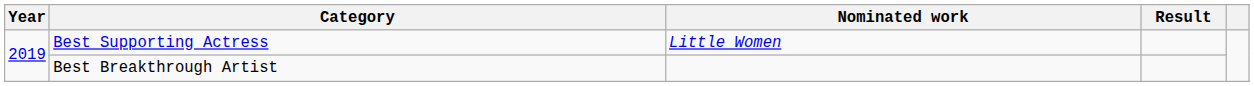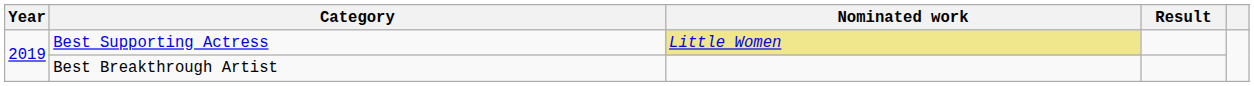(725, 43) no background -> (725, 43) khaki background
